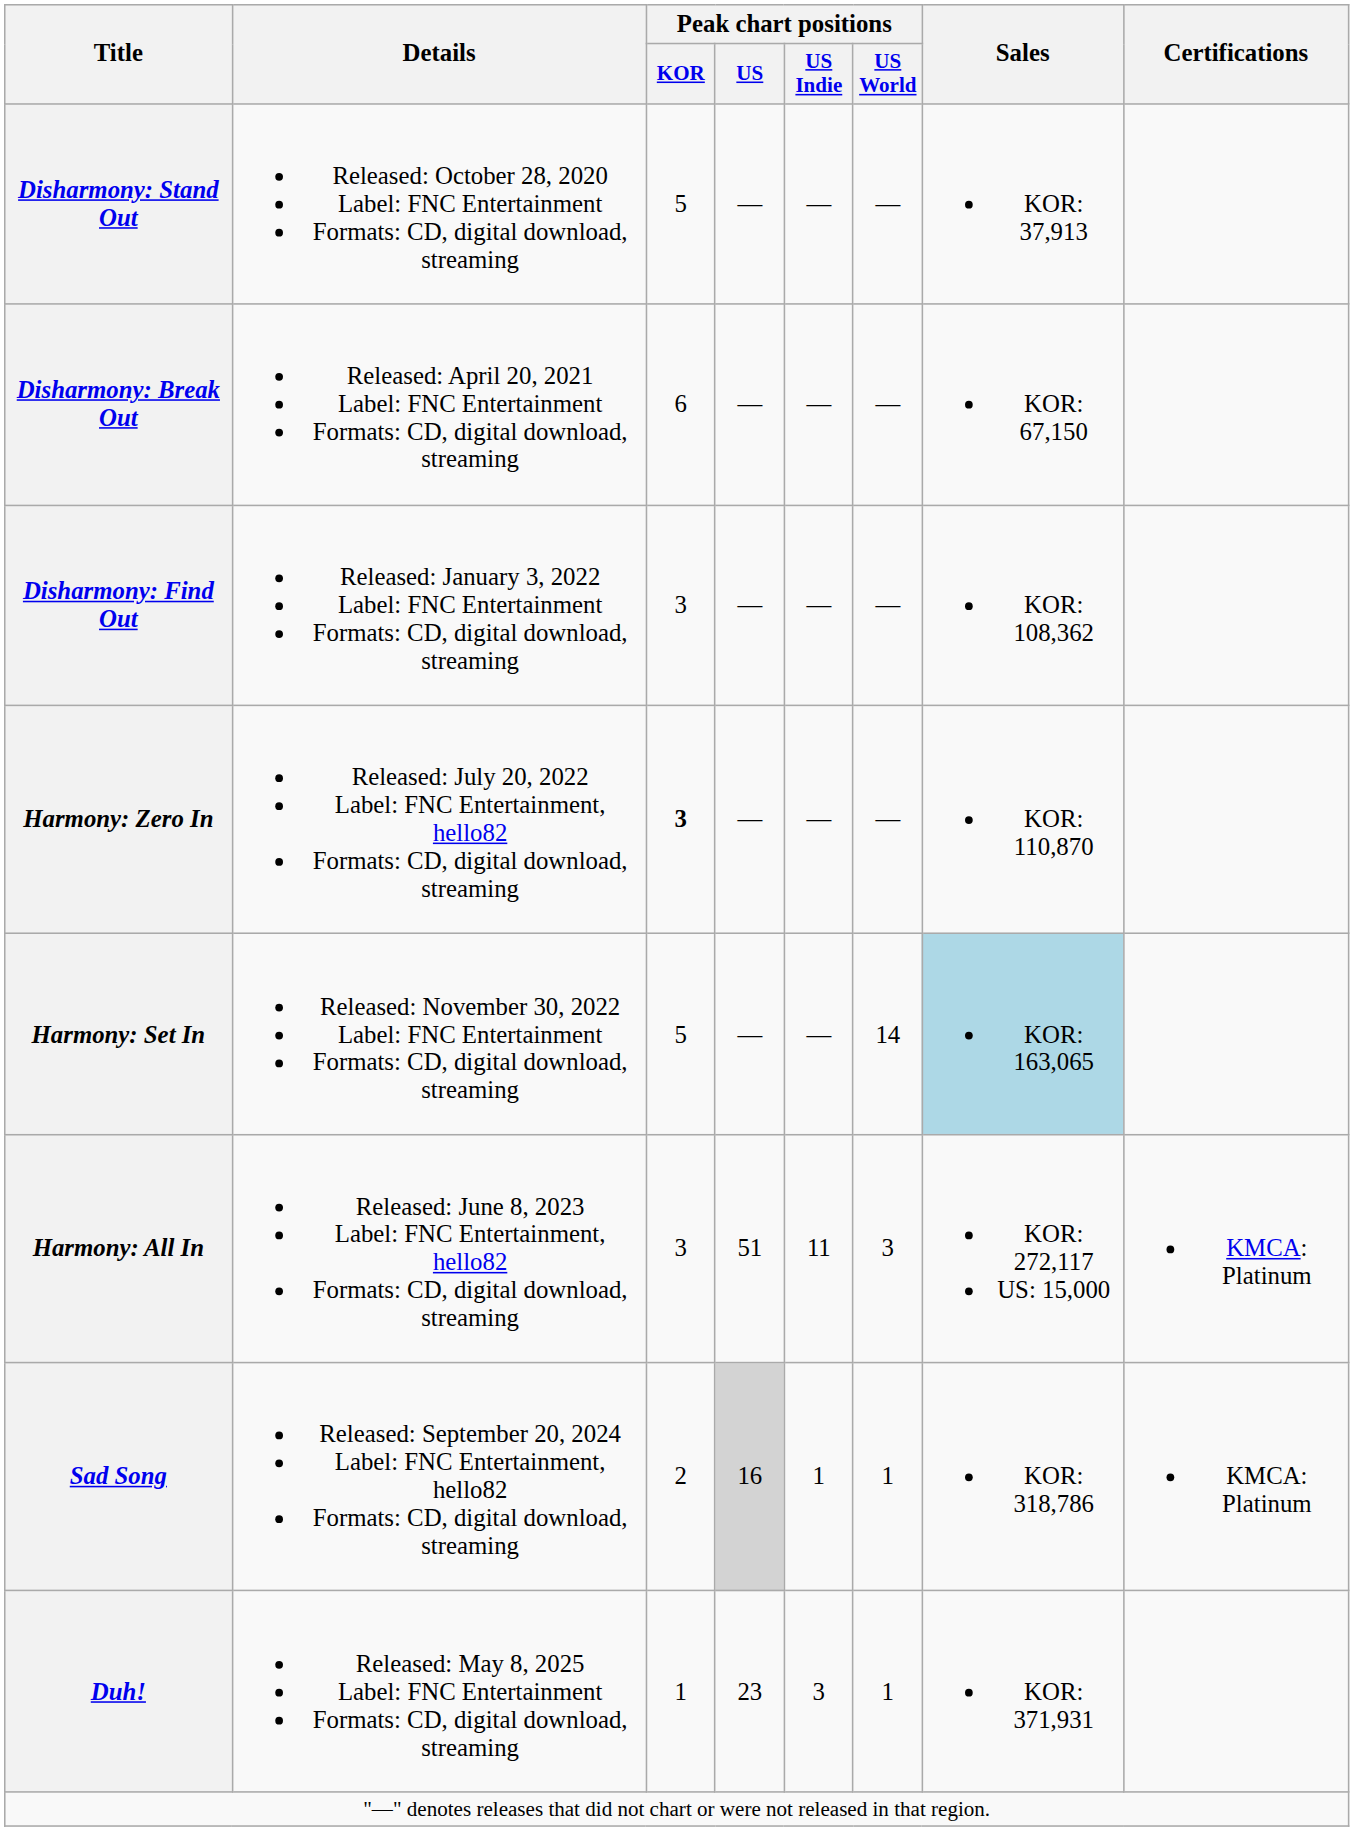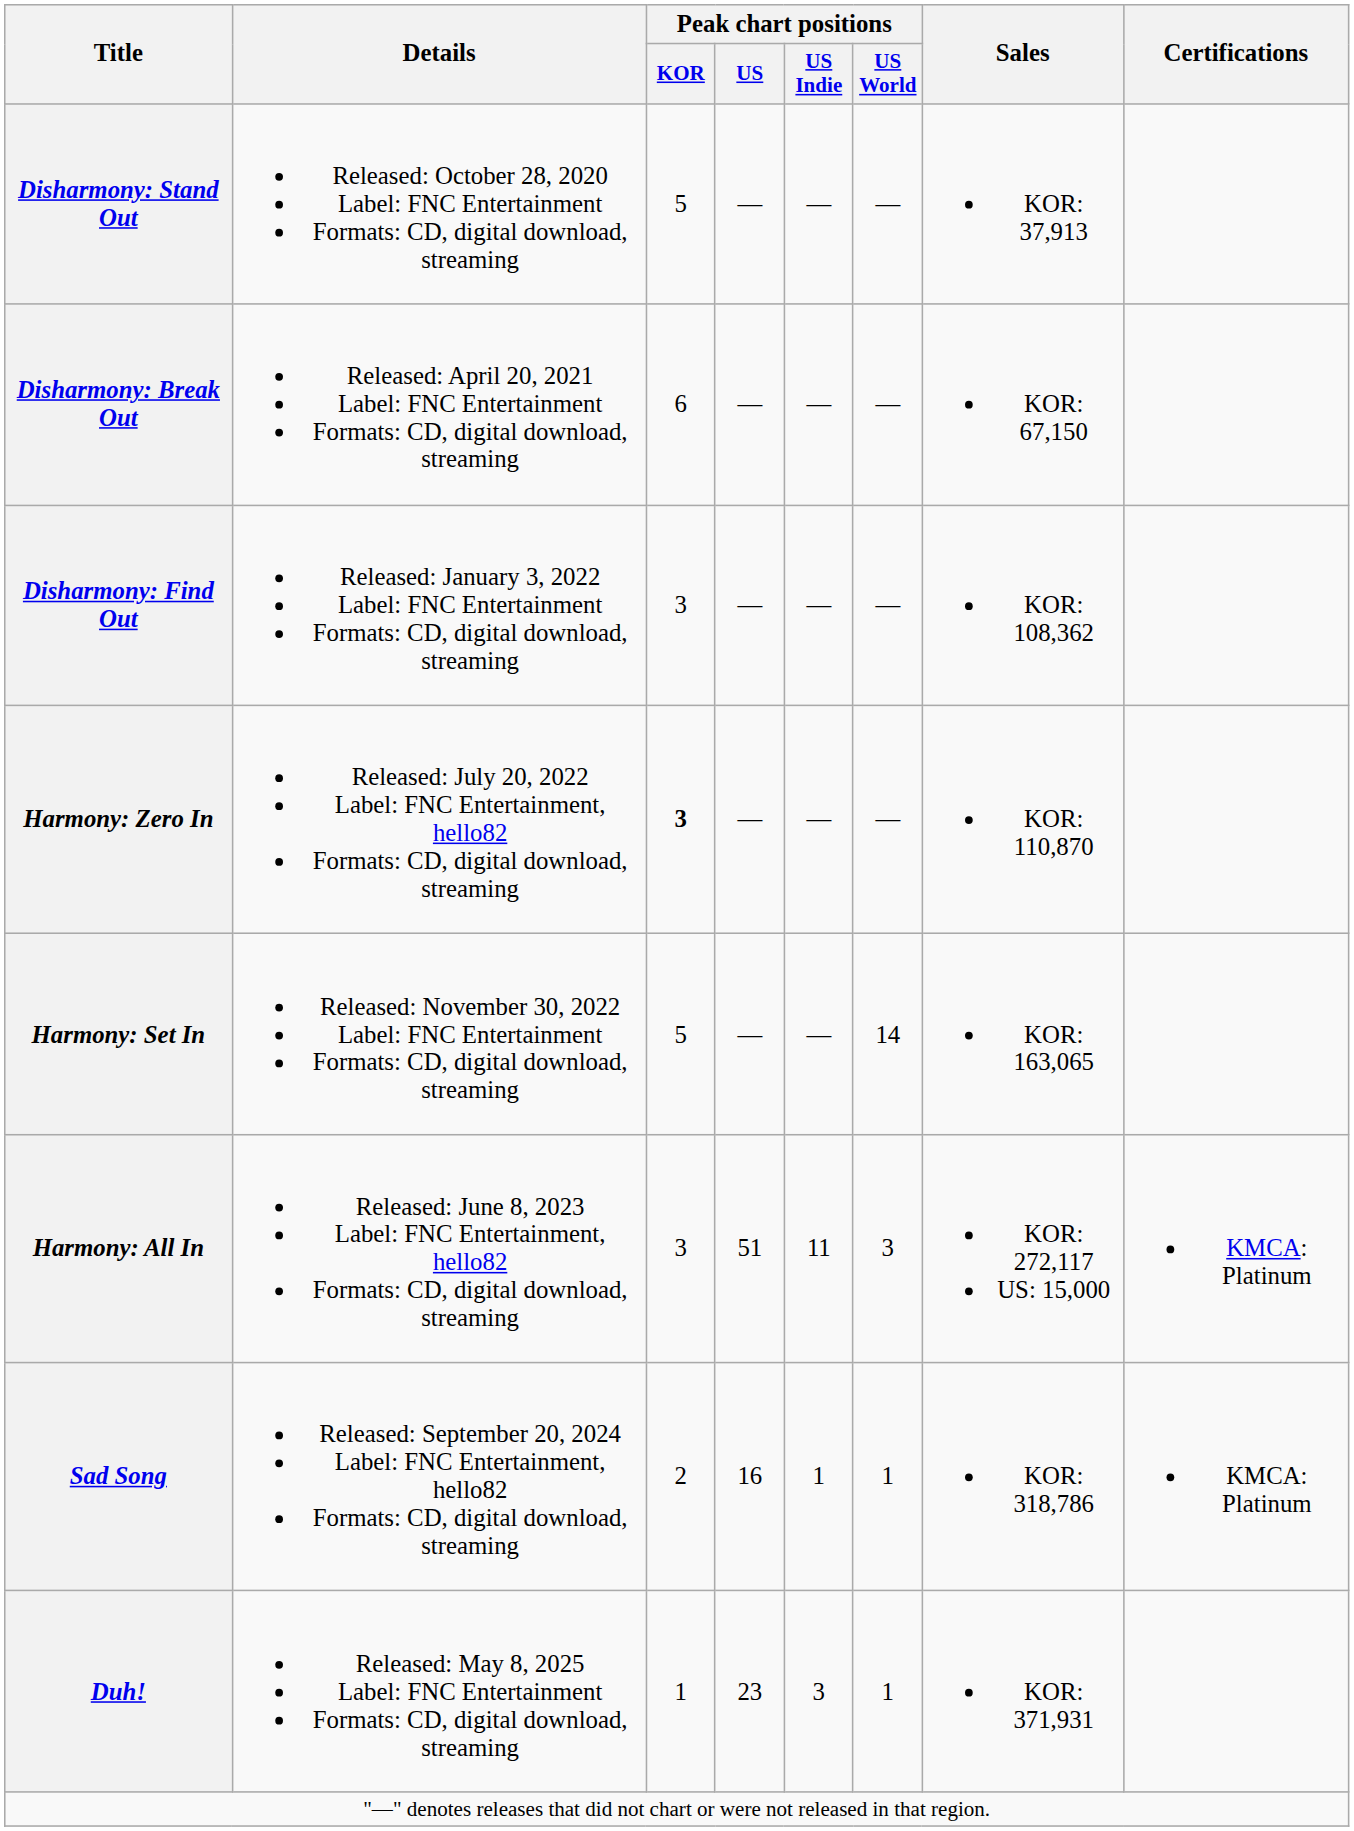(1023, 1048) lightblue background -> (1023, 1048) no background
(750, 1476) lightgrey background -> (750, 1476) no background
